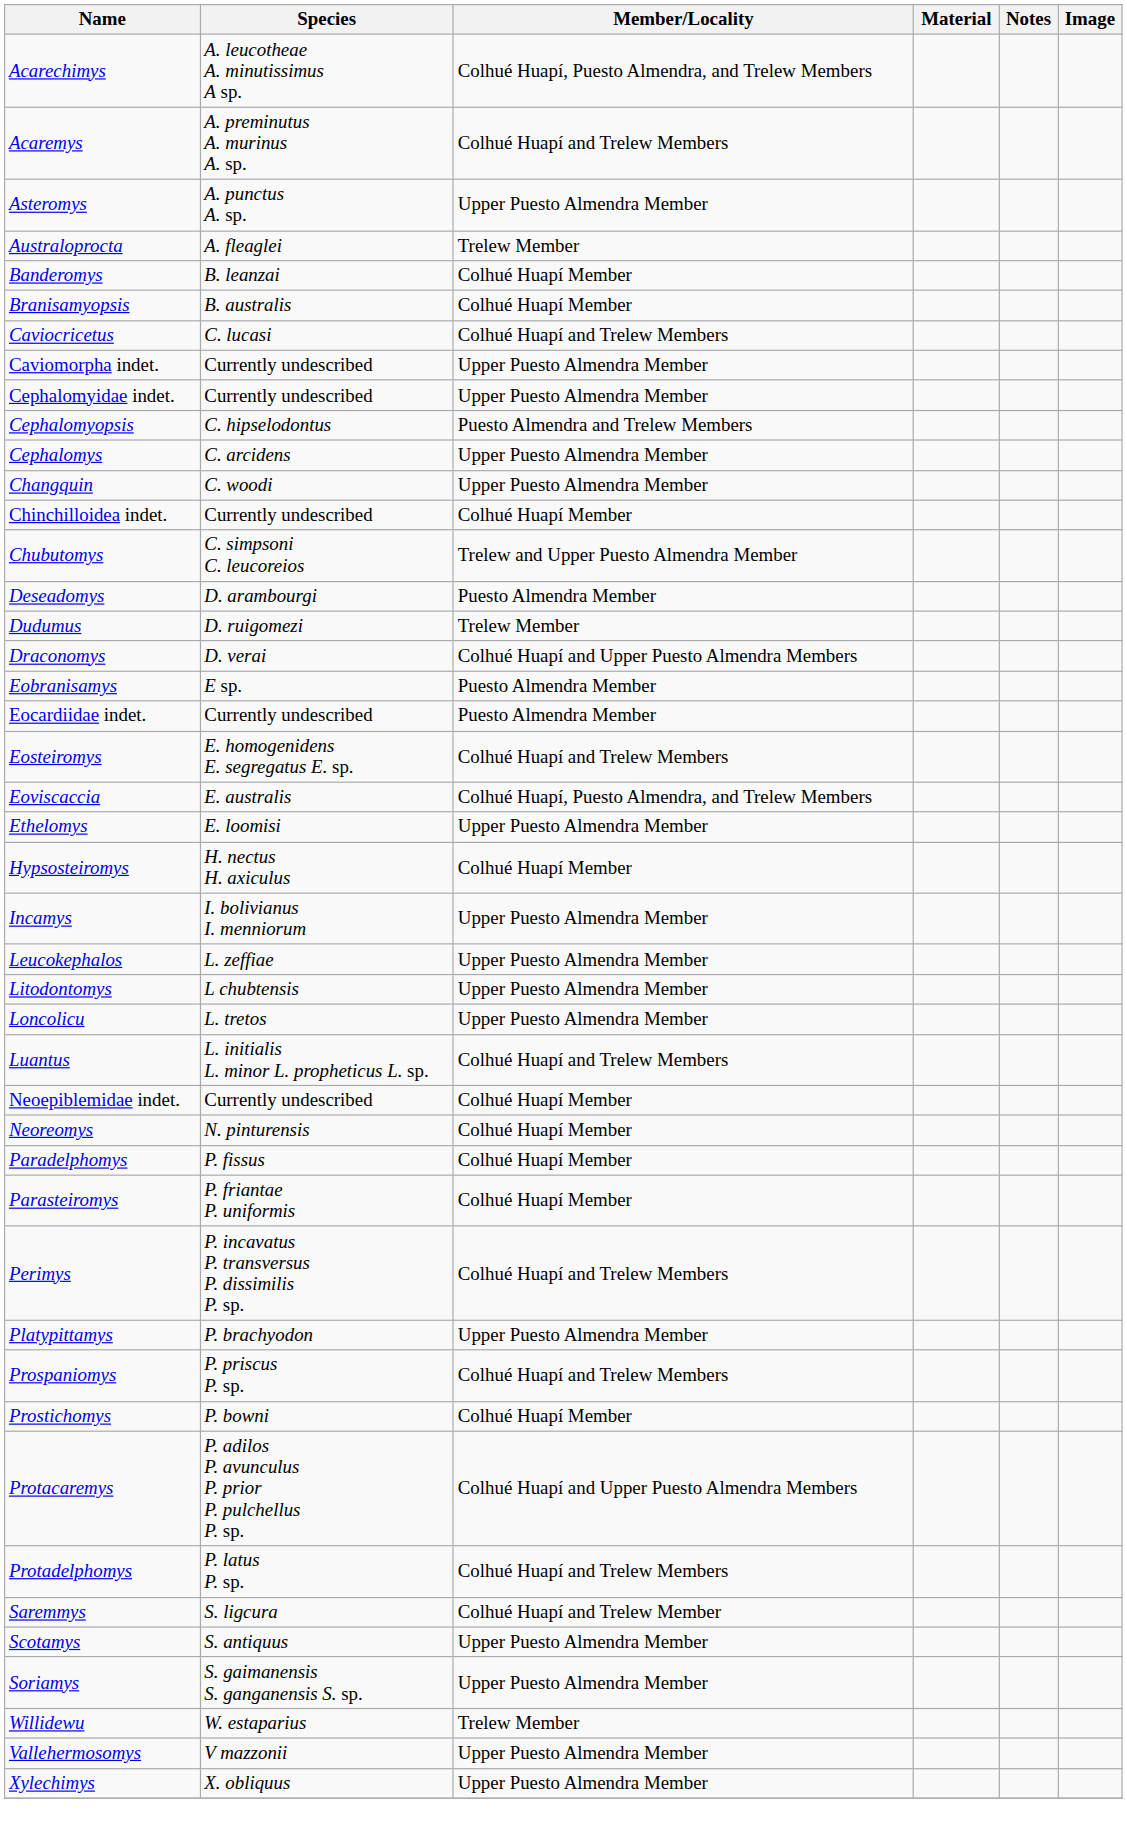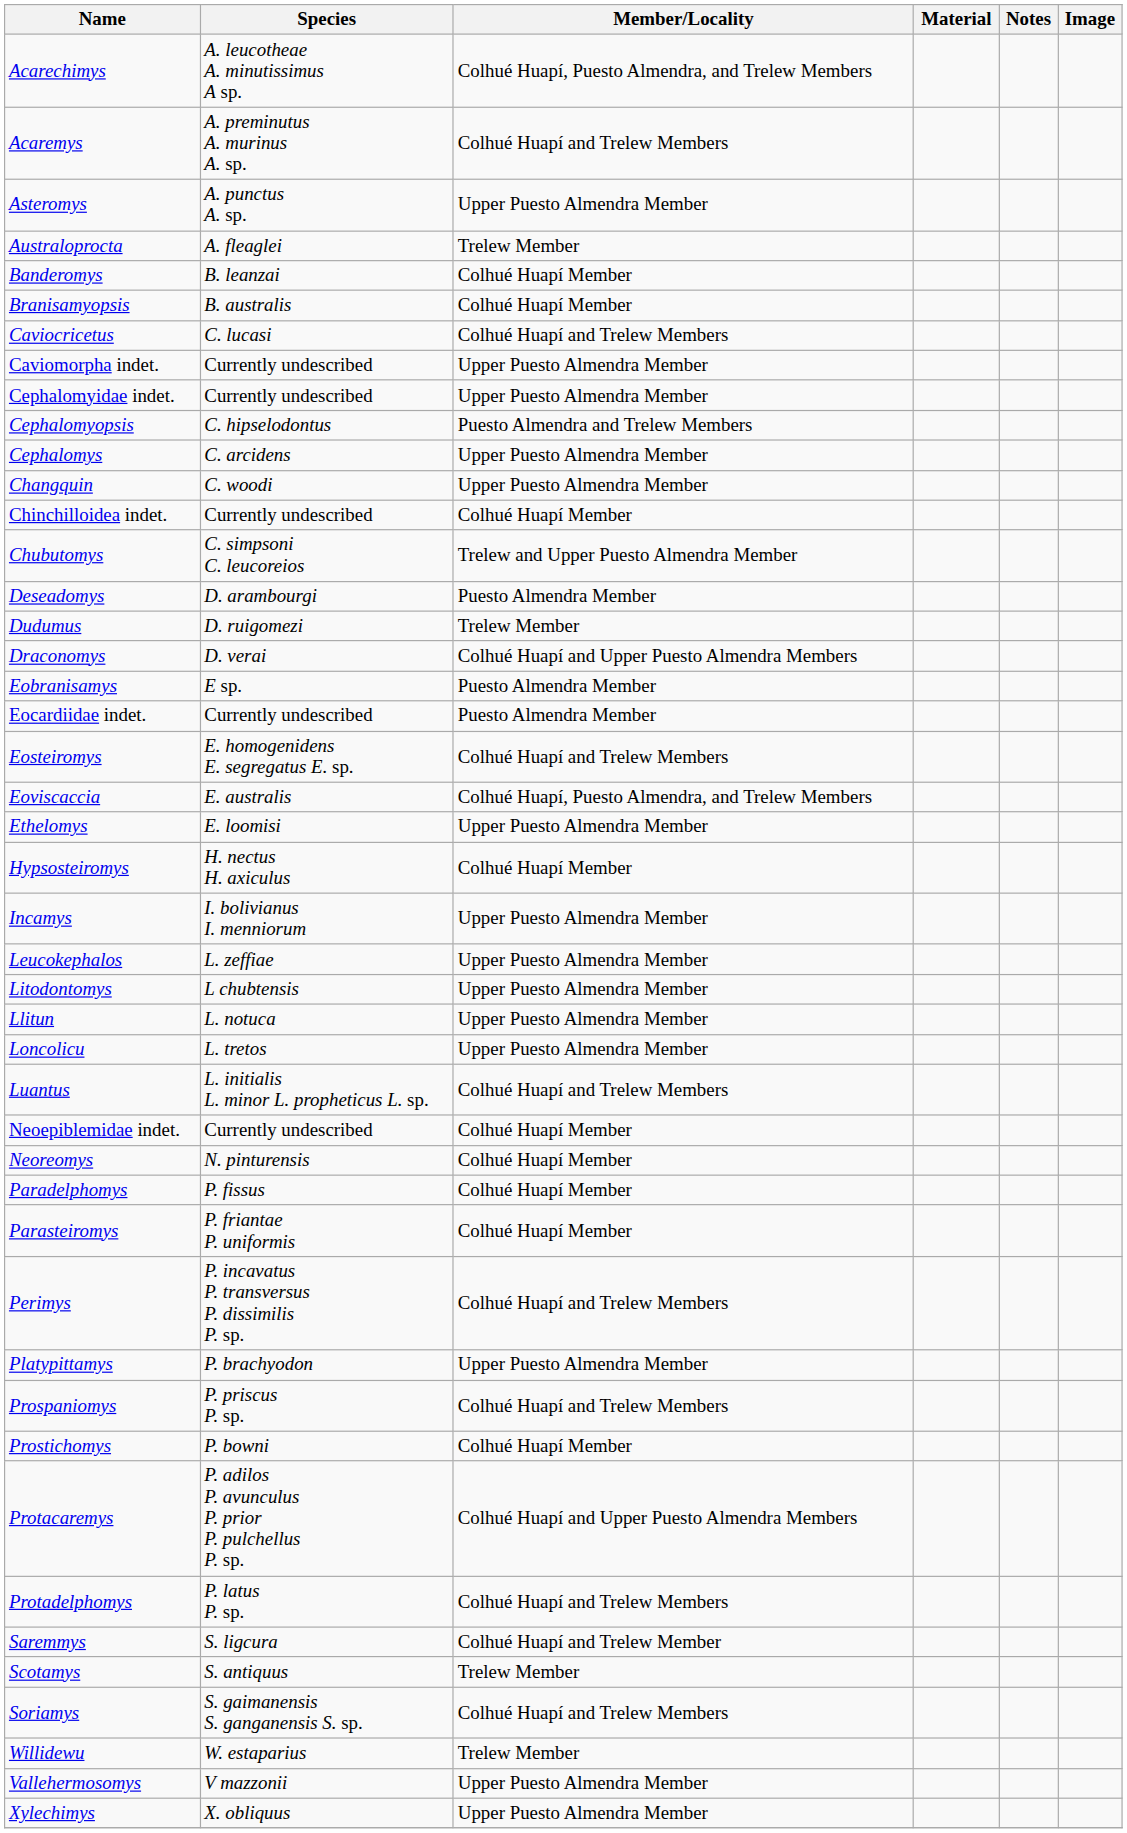+ row: (31, 1019)
(583, 1641) Upper Puesto Almendra Member -> (518, 1671) Trelew Member
(583, 1682) Upper Puesto Almendra Member -> (593, 1712) Colhué Huapí and Trelew Members
